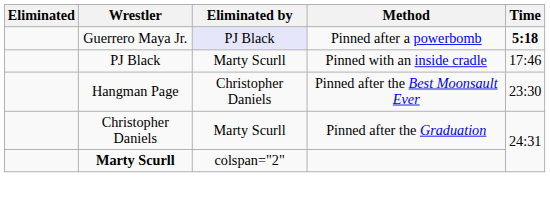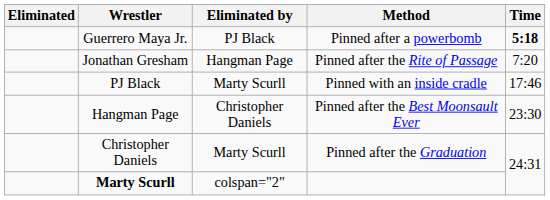(250, 38) lavender background -> (250, 38) no background
+ row: (135, 60)
